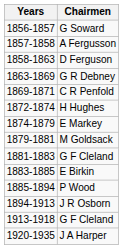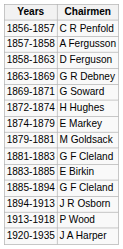(82, 28) G Soward -> (87, 28) C R Penfold
(87, 92) C R Penfold -> (82, 92) G Soward
(77, 188) P Wood -> (86, 188) G F Cleland
(86, 220) G F Cleland -> (77, 220) P Wood
